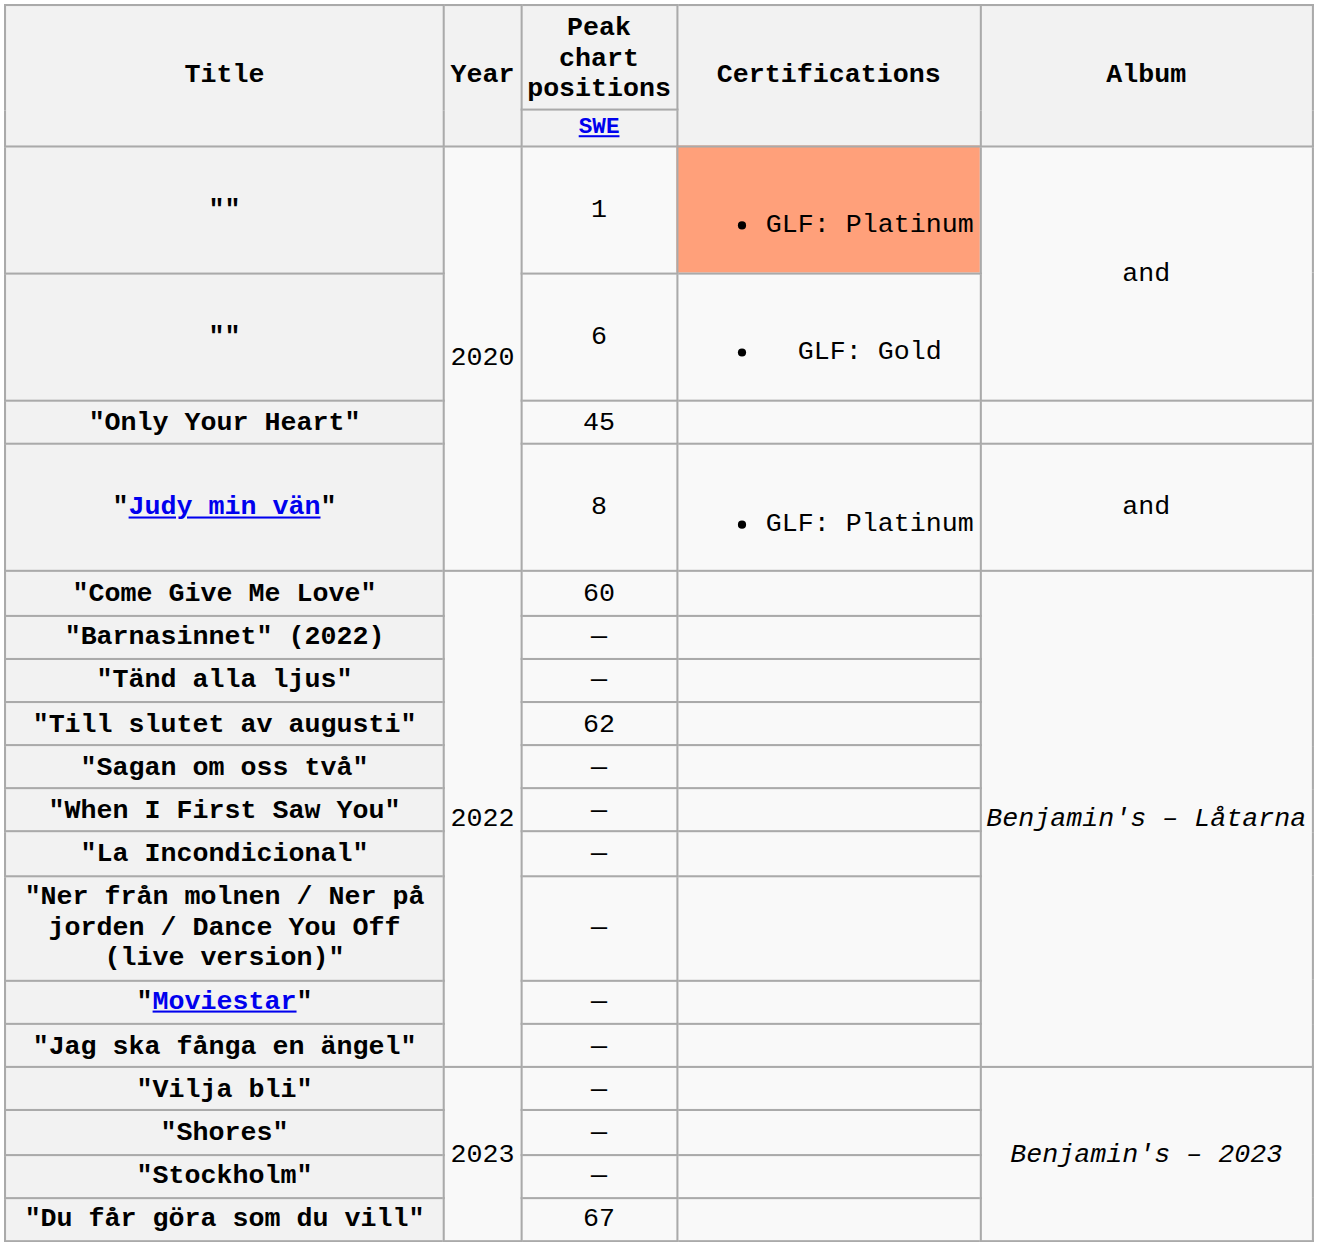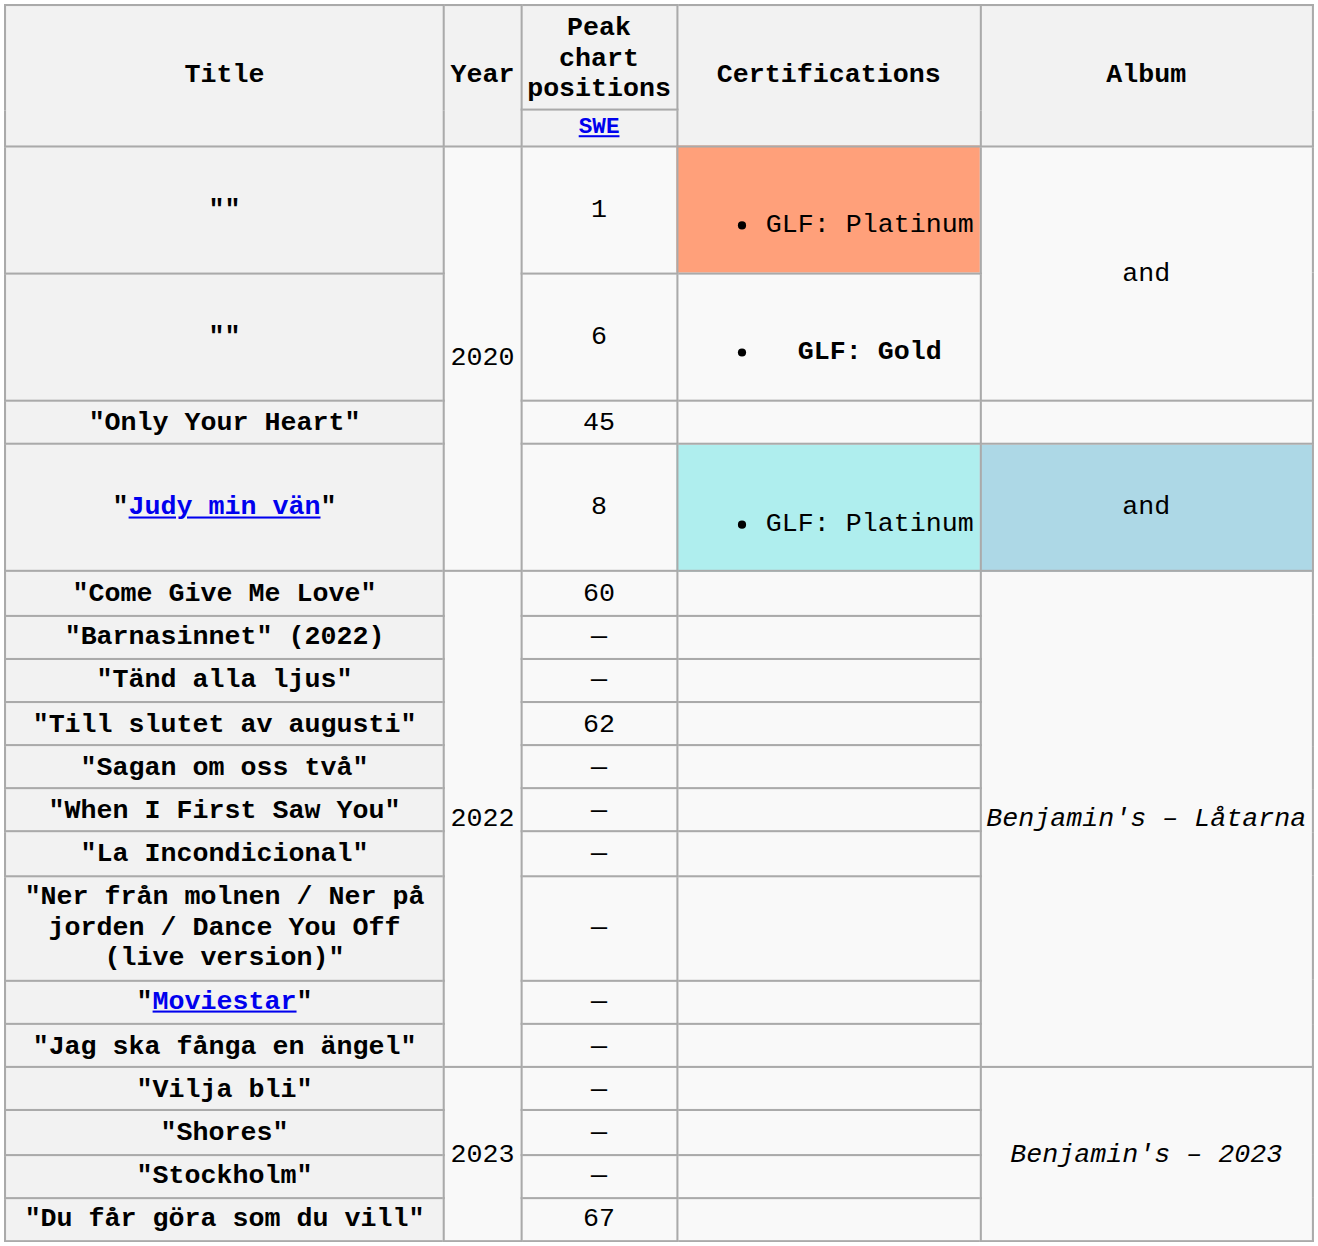(829, 352) normal -> (829, 352) bold
(829, 523) no background -> (829, 523) paleturquoise background
(1146, 508) no background -> (1146, 508) lightblue background
